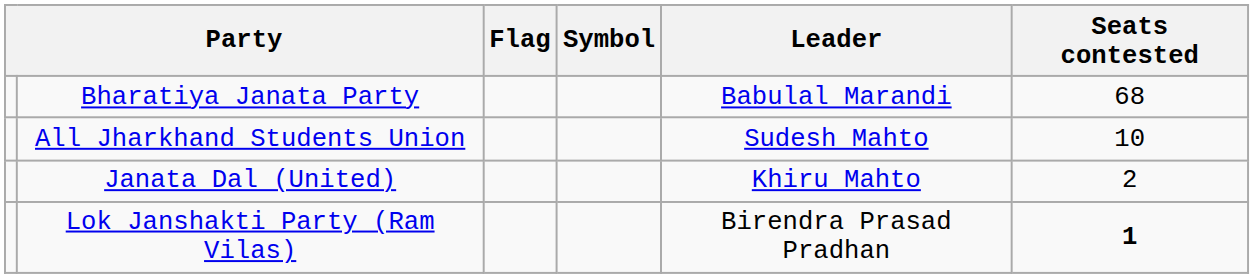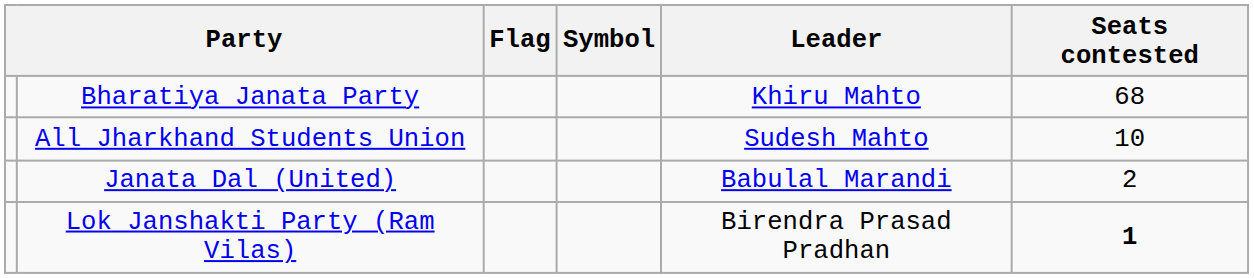(836, 97) Babulal Marandi -> (836, 97) Khiru Mahto
(836, 181) Khiru Mahto -> (836, 181) Babulal Marandi
